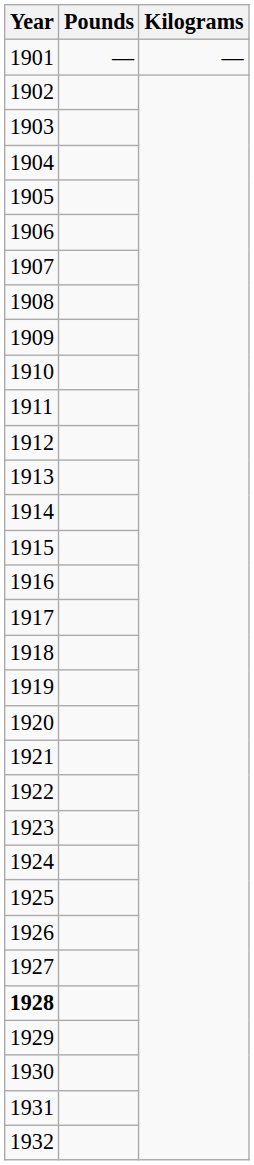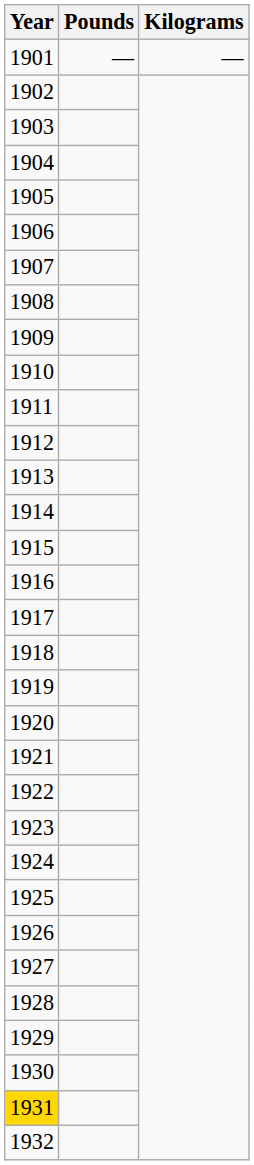(32, 1002) bold -> (32, 1002) normal
(32, 1107) no background -> (32, 1107) gold background
